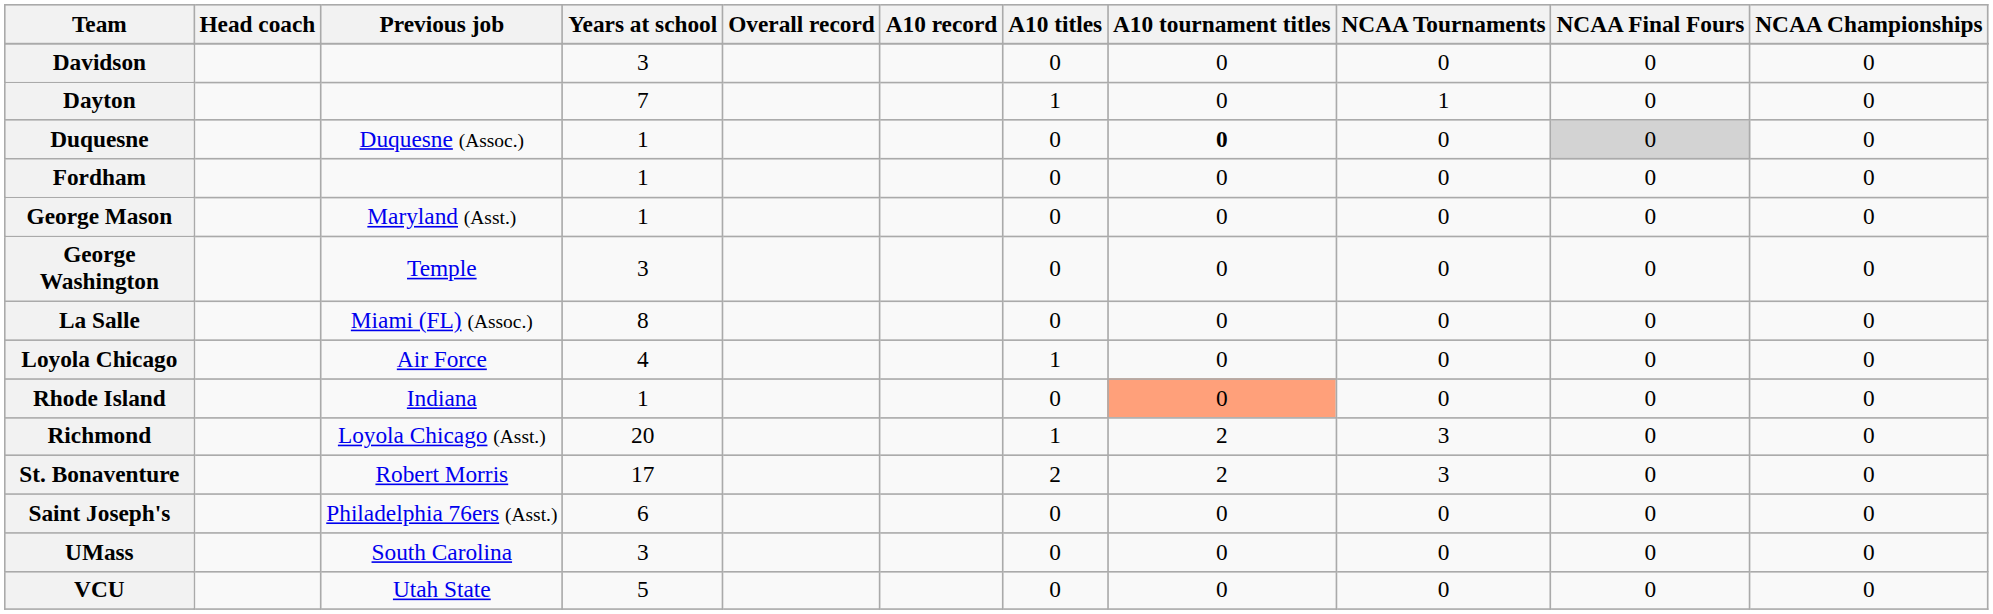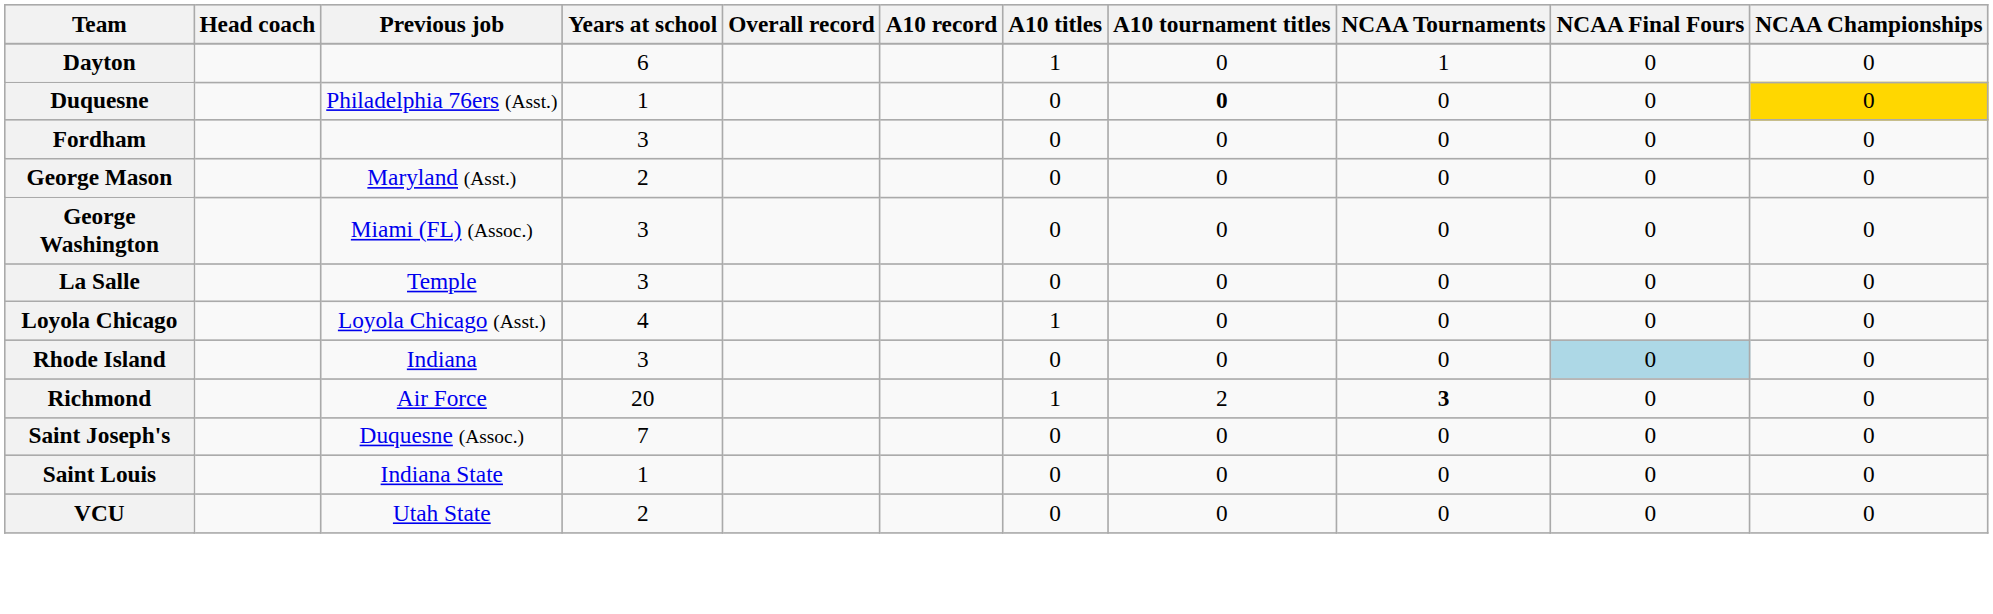- row: (99, 62)
(643, 101) 7 -> (643, 62) 6
(442, 139) Duquesne (Assoc.) -> (442, 101) Philadelphia 76ers (Asst.)
(1650, 139) lightgrey background -> (1650, 101) no background
(1869, 139) no background -> (1869, 101) gold background
(643, 178) 1 -> (643, 139) 3
(643, 216) 1 -> (643, 178) 2
(442, 268) Temple -> (442, 230) Miami (FL) (Assoc.)
(442, 320) Miami (FL) (Assoc.) -> (442, 282) Temple
(643, 320) 8 -> (643, 282) 3
(442, 359) Air Force -> (442, 320) Loyola Chicago (Asst.)
(643, 397) 1 -> (643, 359) 3
(1222, 397) lightsalmon background -> (1222, 359) no background
(1650, 397) no background -> (1650, 359) lightblue background
(442, 436) Loyola Chicago (Asst.) -> (442, 397) Air Force
(1444, 436) normal -> (1444, 397) bold
- row: (99, 474)
(442, 513) Philadelphia 76ers (Asst.) -> (442, 436) Duquesne (Assoc.)
(643, 513) 6 -> (643, 436) 7
+ row: (99, 474)
- row: (99, 551)
(643, 590) 5 -> (643, 513) 2
